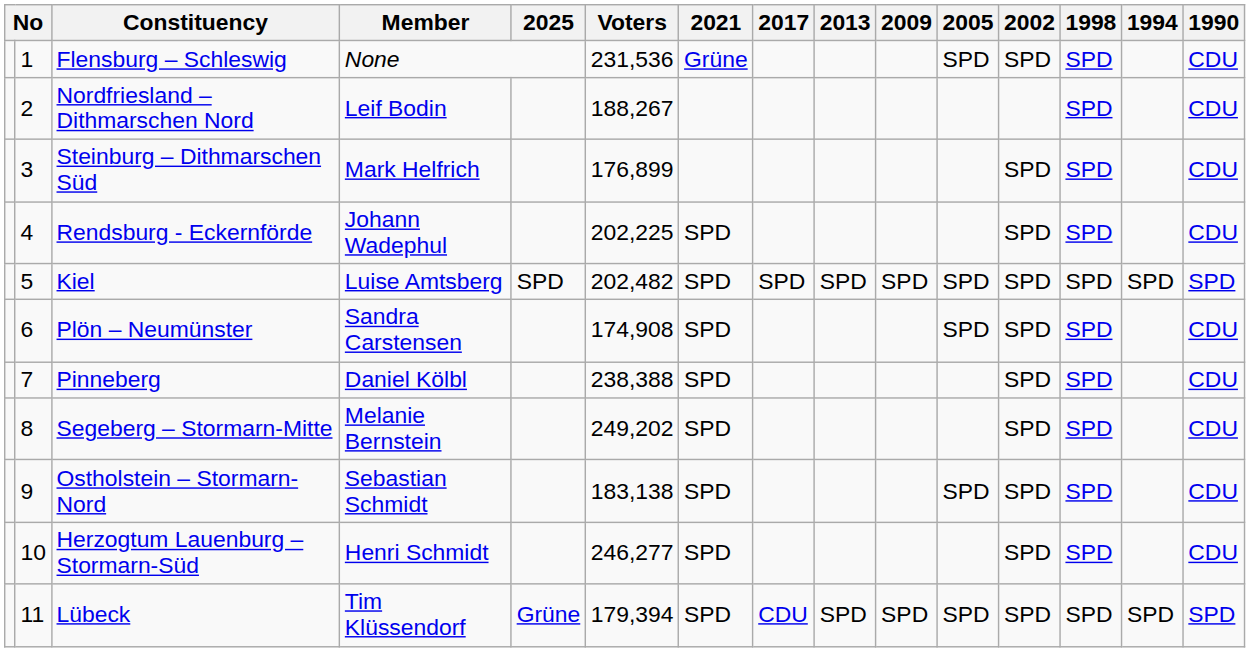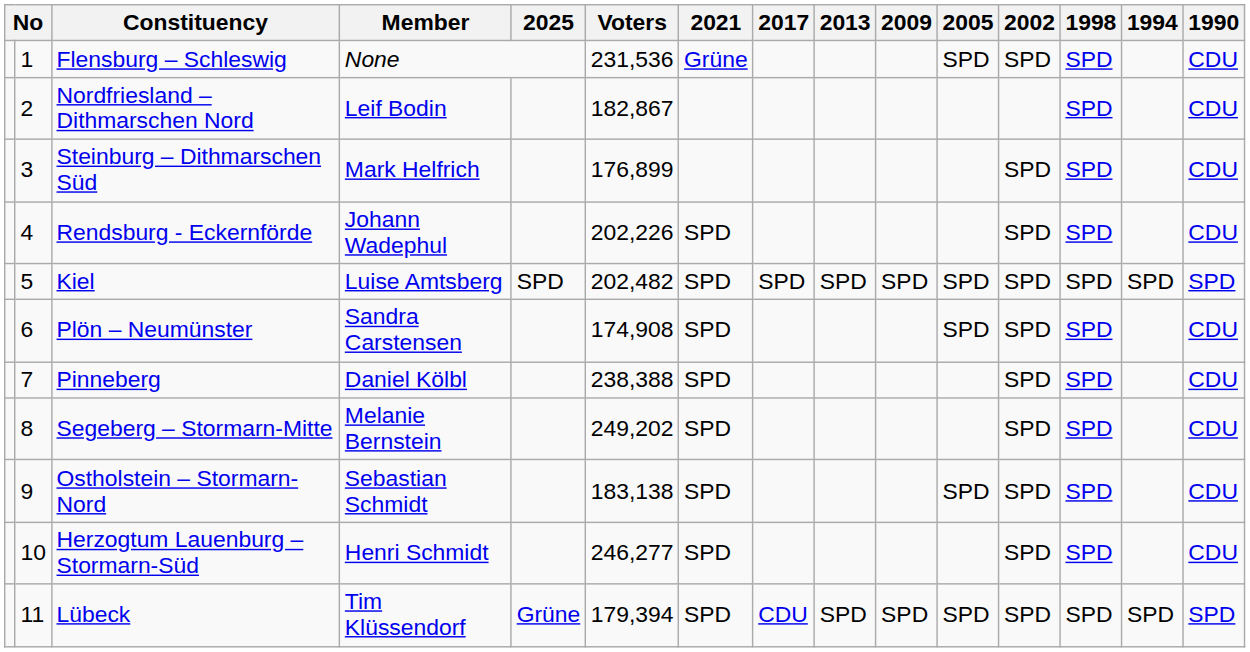(632, 108) 188,267 -> (632, 108) 182,867
(632, 232) 202,225 -> (632, 232) 202,226
